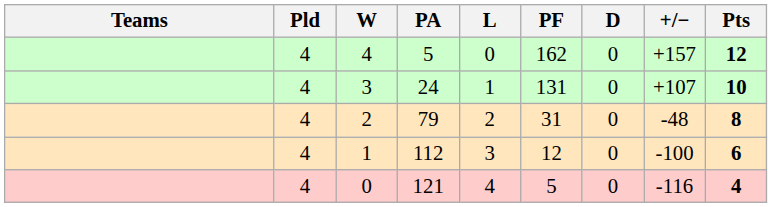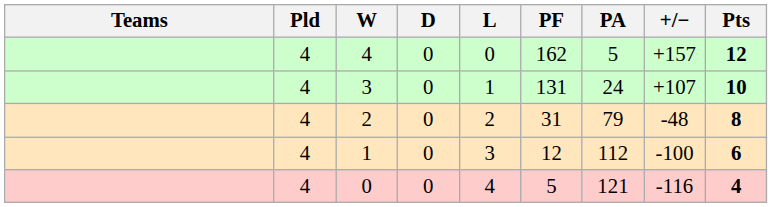columns swapped: (613, 20) <-> (428, 20)
